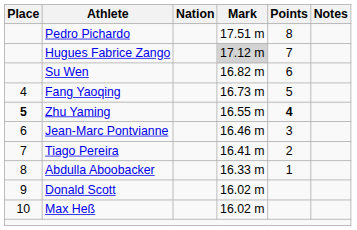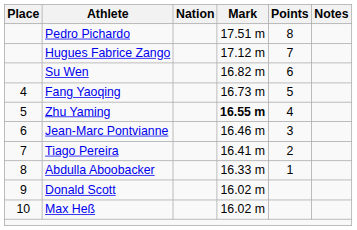(242, 53) lightgrey background -> (243, 53) no background
(23, 111) bold -> (23, 111) normal
(242, 111) normal -> (243, 111) bold
(289, 111) bold -> (290, 111) normal
